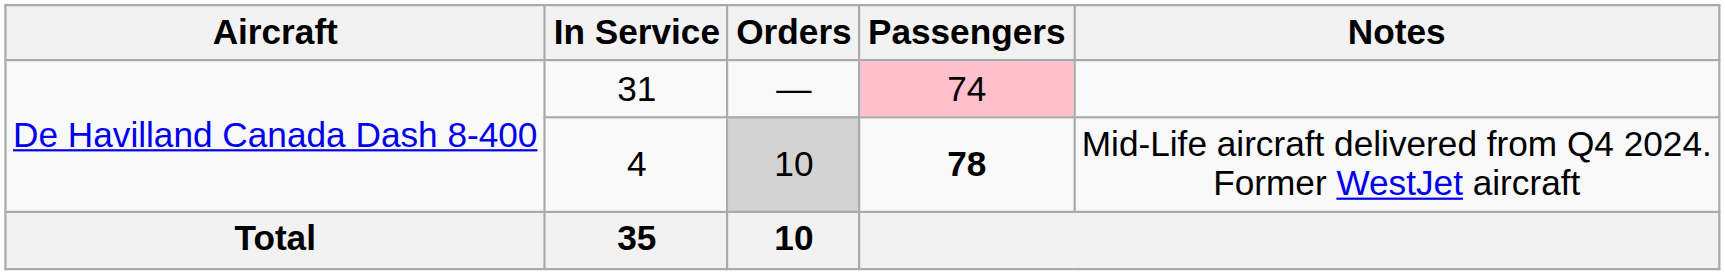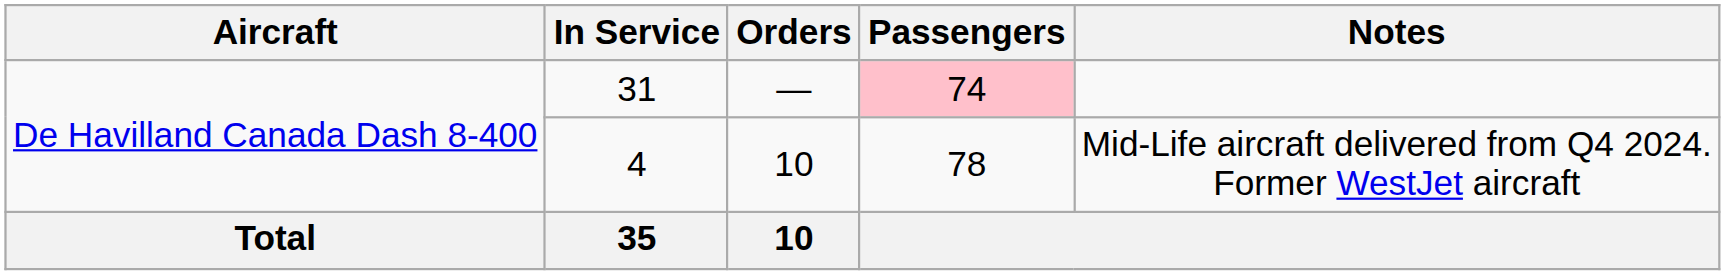(794, 163) lightgrey background -> (794, 163) no background
(967, 163) bold -> (967, 163) normal
